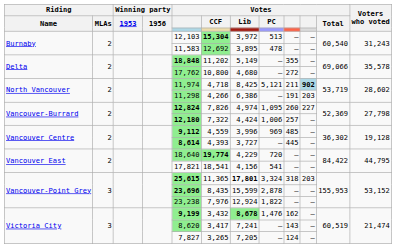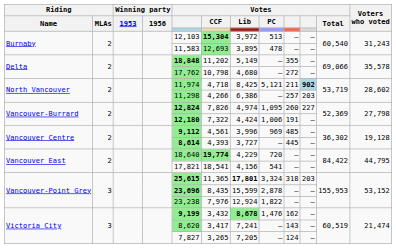(216, 49) 12,692 -> (216, 49) 12,693
(216, 73) 10,800 -> (216, 73) 10,798
(292, 96) 191 -> (292, 96) 257
(292, 120) 257 -> (292, 120) 191
(218, 132) 4,559 -> (218, 132) 4,561
